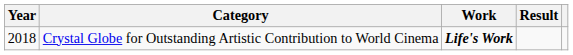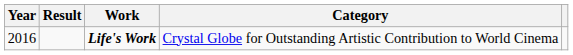columns swapped: (241, 15) <-> (539, 15)
(22, 38) 2018 -> (22, 38) 2016
